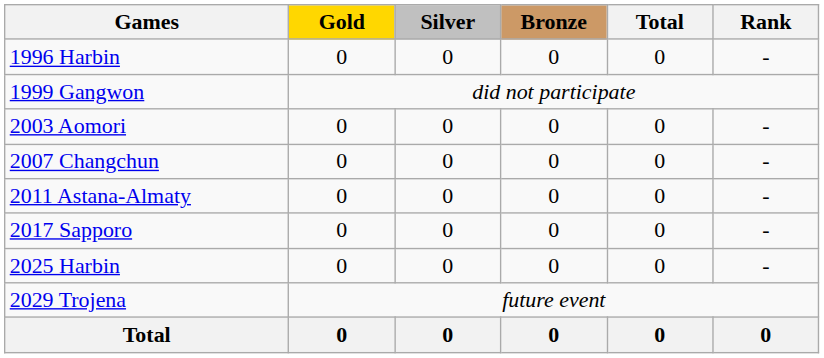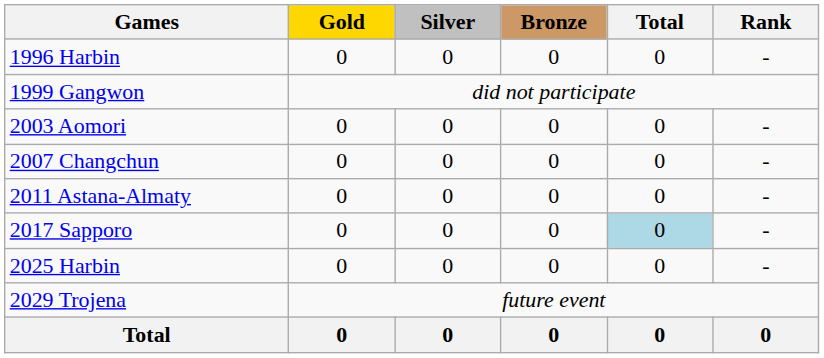(660, 230) no background -> (660, 230) lightblue background
